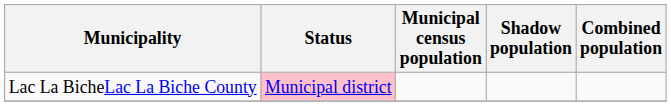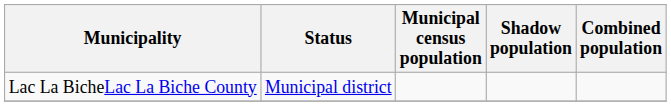(328, 86) pink background -> (328, 86) no background
